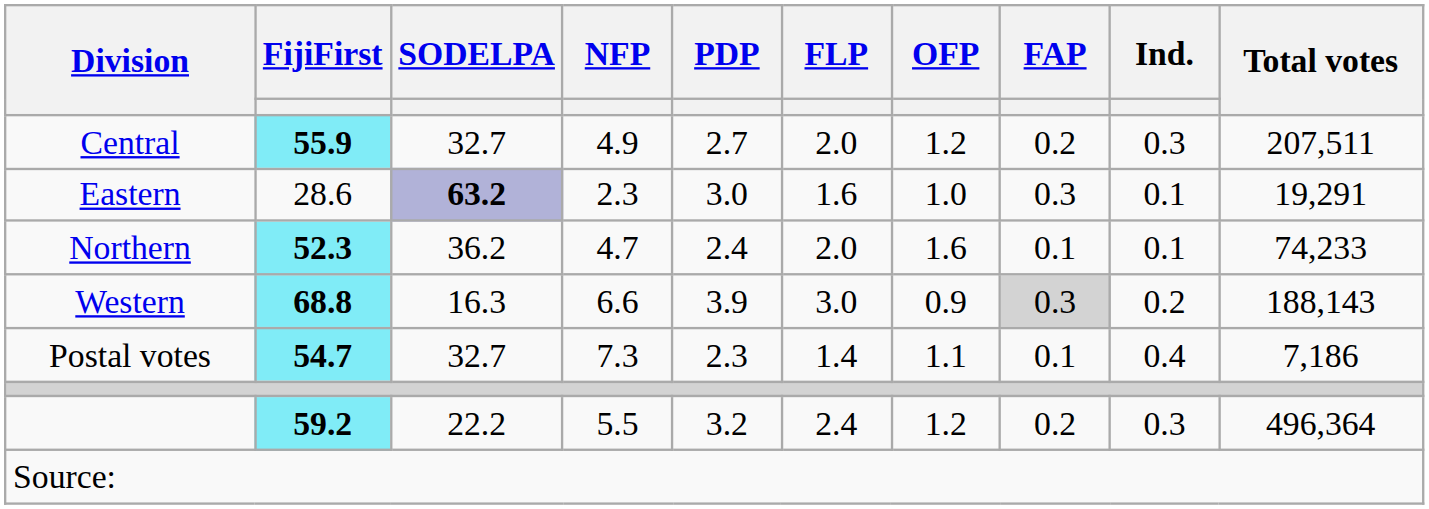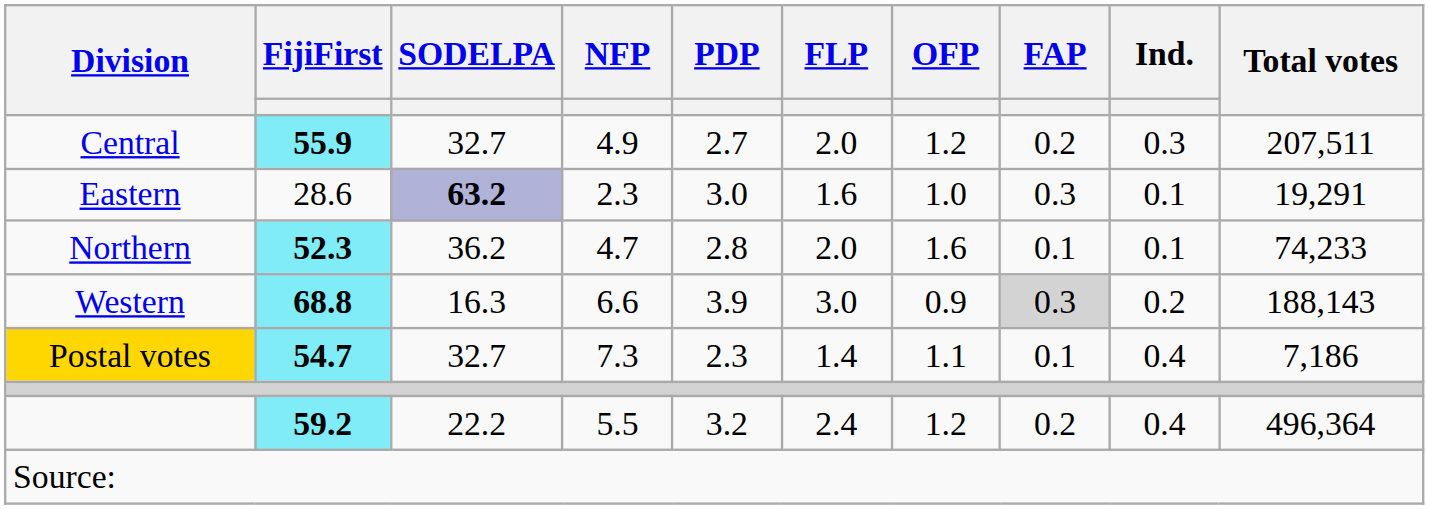(727, 248) 2.4 -> (727, 248) 2.8
(130, 355) no background -> (130, 355) gold background
(1164, 424) 0.3 -> (1164, 424) 0.4
